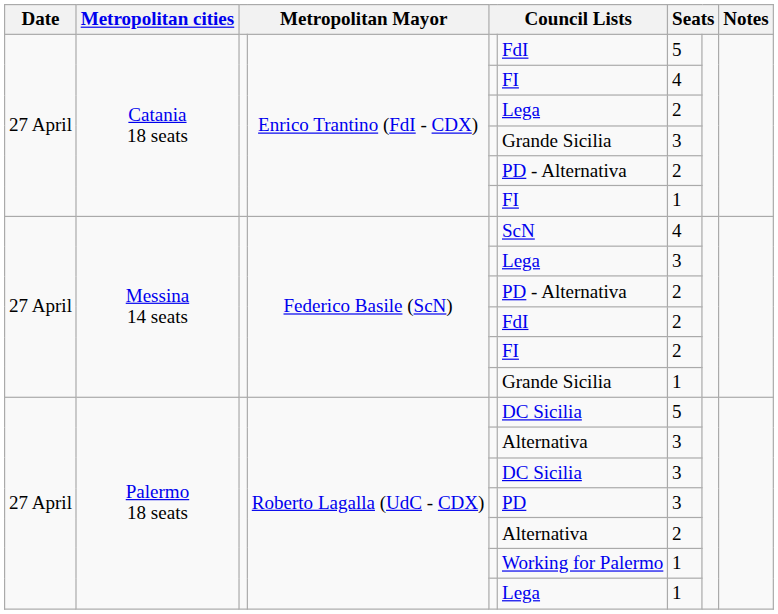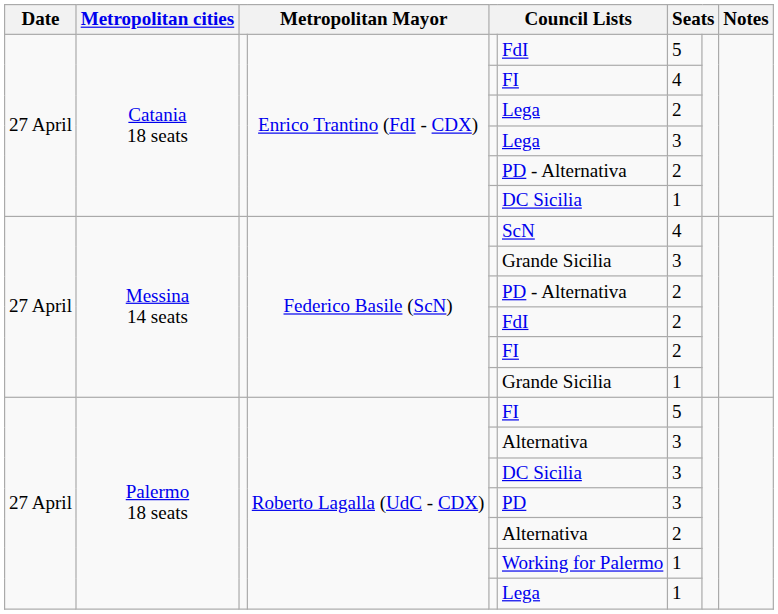(557, 140) Grande Sicilia -> (521, 140) Lega
(510, 200) FI -> (542, 200) DC Sicilia
(521, 261) Lega -> (557, 261) Grande Sicilia
(542, 412) DC Sicilia -> (510, 412) FI
